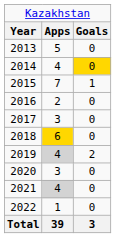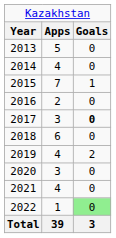(92, 66) gold background -> (92, 66) no background
(92, 119) normal -> (92, 119) bold
(58, 136) gold background -> (58, 136) no background
(58, 154) lightgrey background -> (58, 154) no background
(58, 189) lightgrey background -> (58, 189) no background
(92, 207) no background -> (92, 207) lightgreen background
